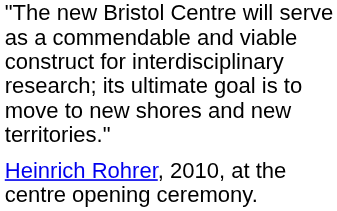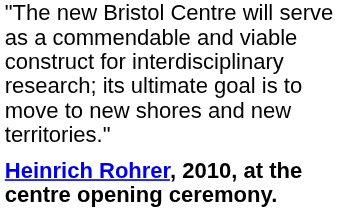(146, 182) normal -> (153, 182) bold
